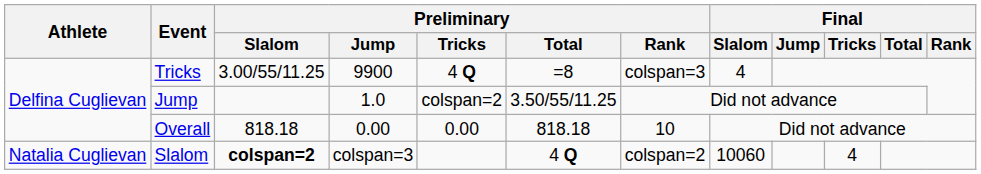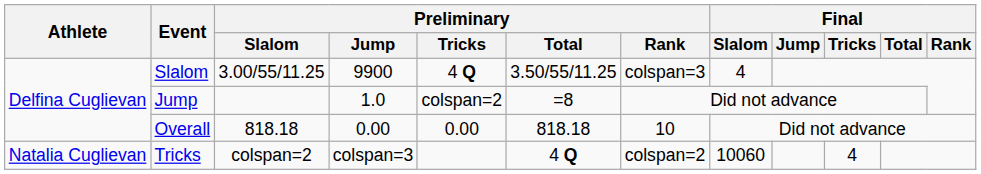(178, 73) Tricks -> (181, 73) Slalom
(563, 73) =8 -> (563, 73) 3.50/55/11.25
(563, 101) 3.50/55/11.25 -> (563, 101) =8
(181, 156) Slalom -> (178, 156) Tricks
(271, 156) bold -> (271, 156) normal
